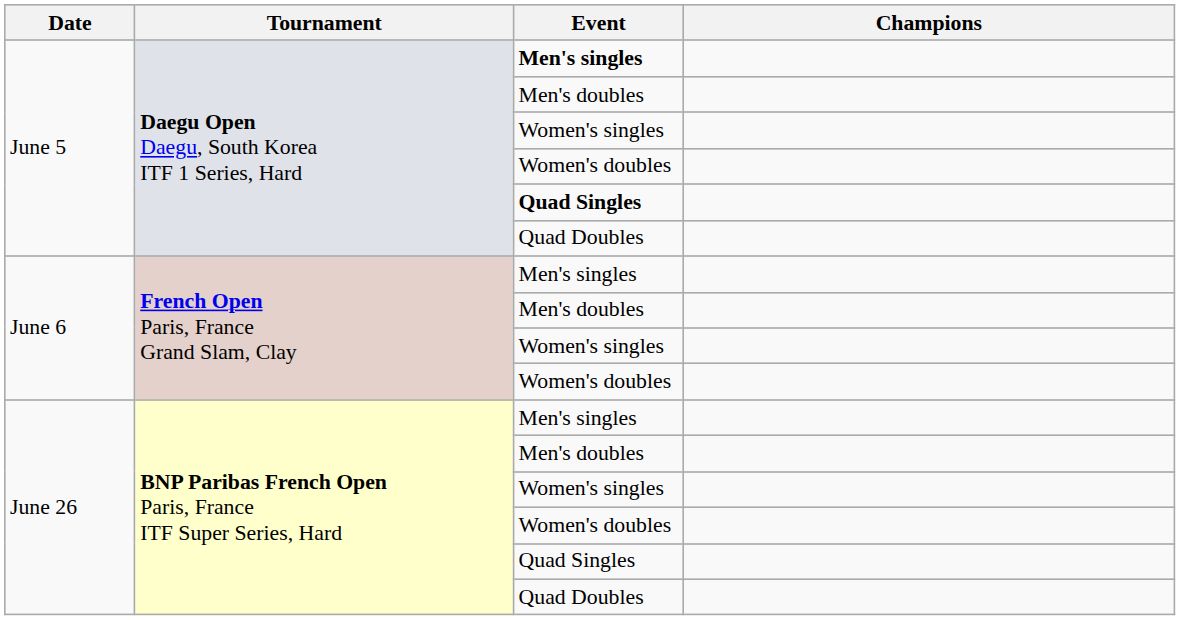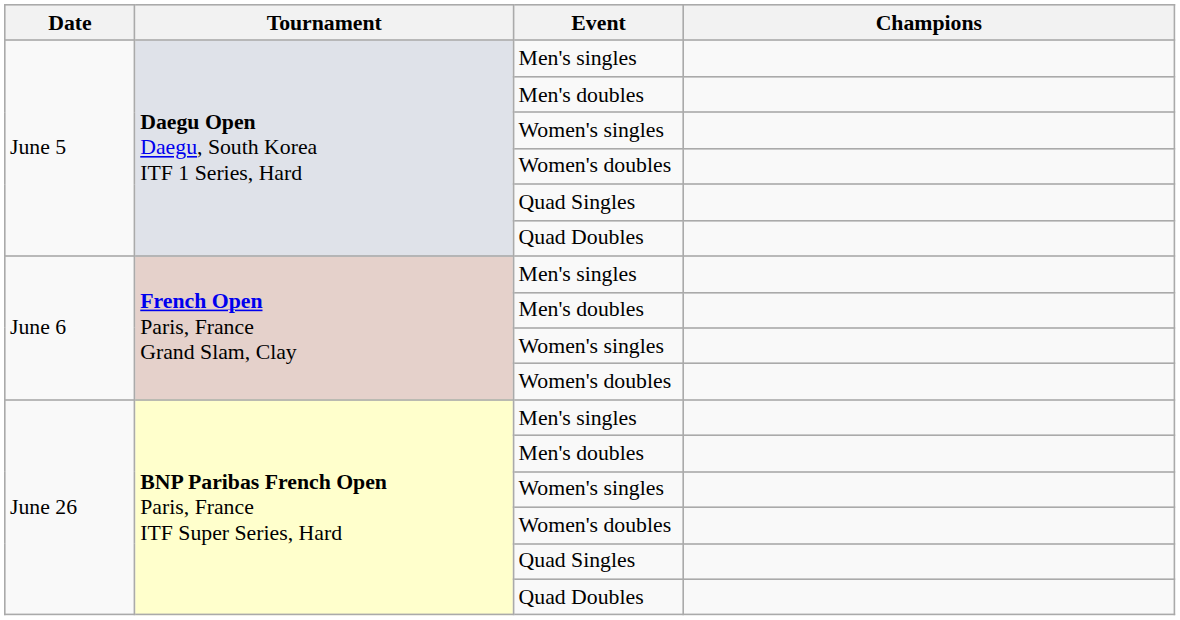(580, 57) bold -> (578, 57) normal
(580, 201) bold -> (577, 201) normal
